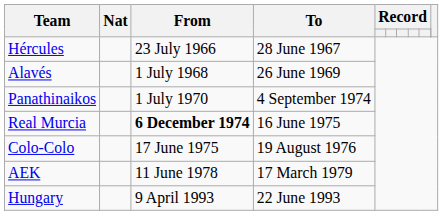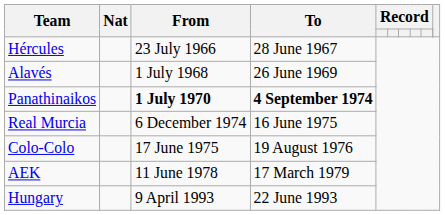(172, 98) normal -> (173, 98) bold
(314, 98) normal -> (313, 98) bold
(192, 123) bold -> (191, 123) normal
